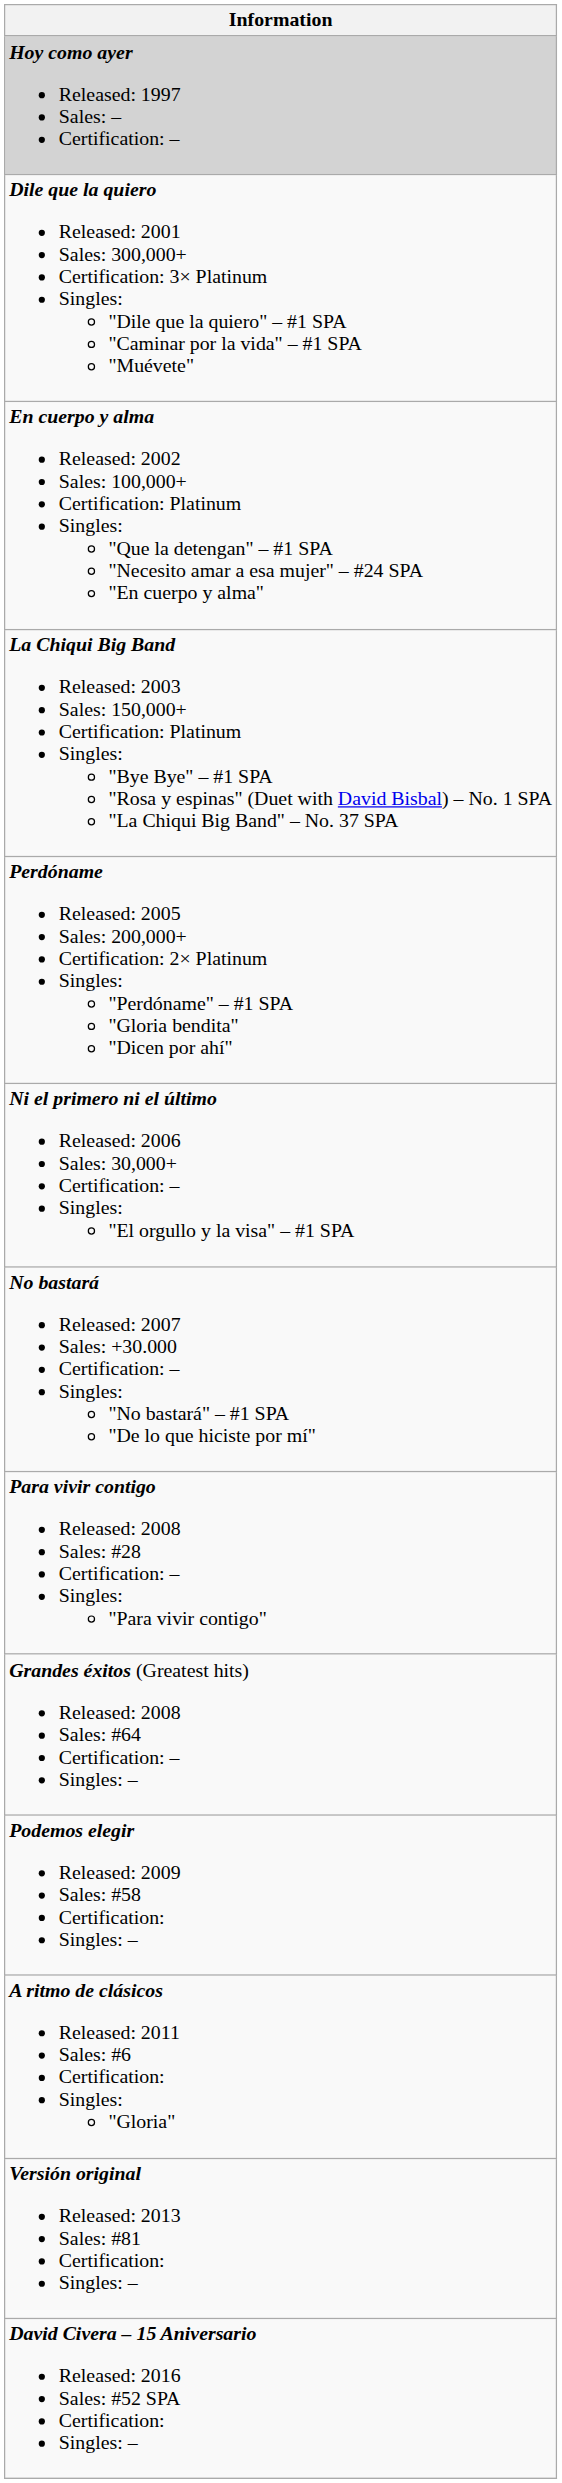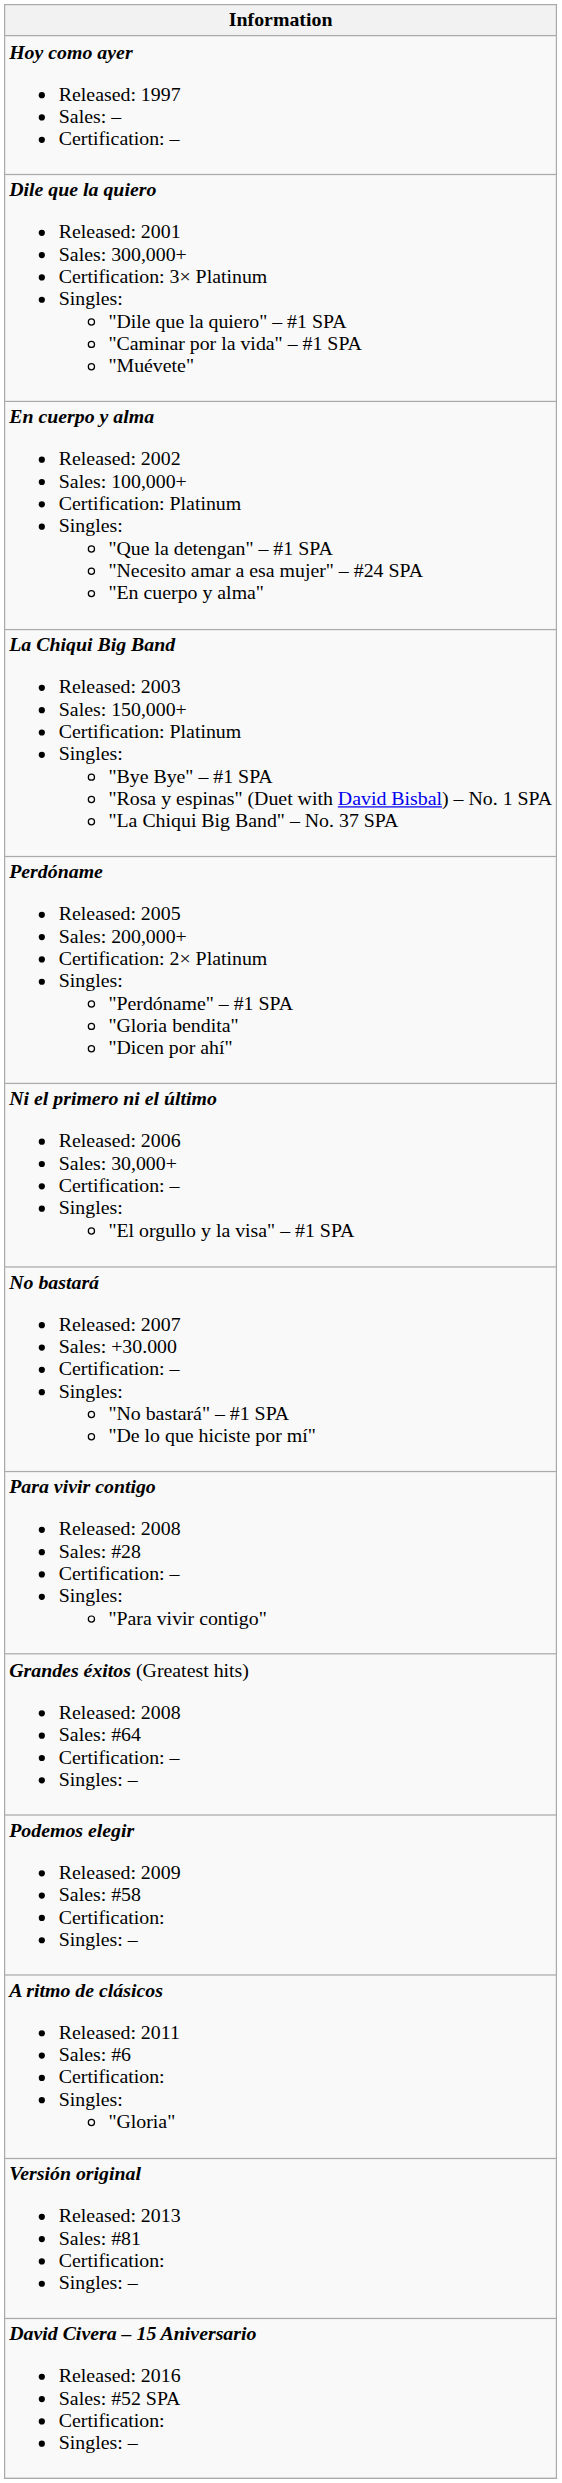(281, 95) lightgrey background -> (281, 95) no background
